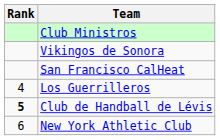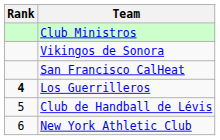(21, 88) normal -> (21, 88) bold
(21, 107) bold -> (21, 107) normal
